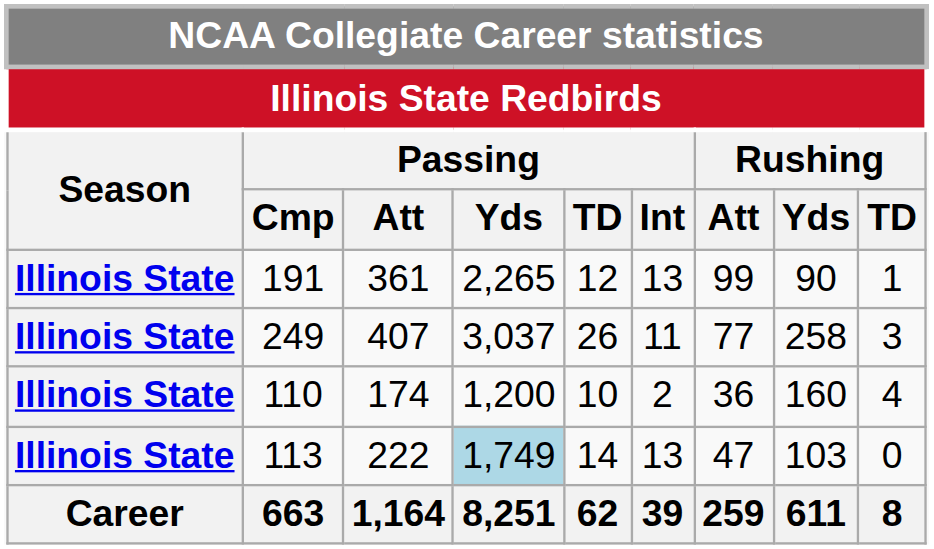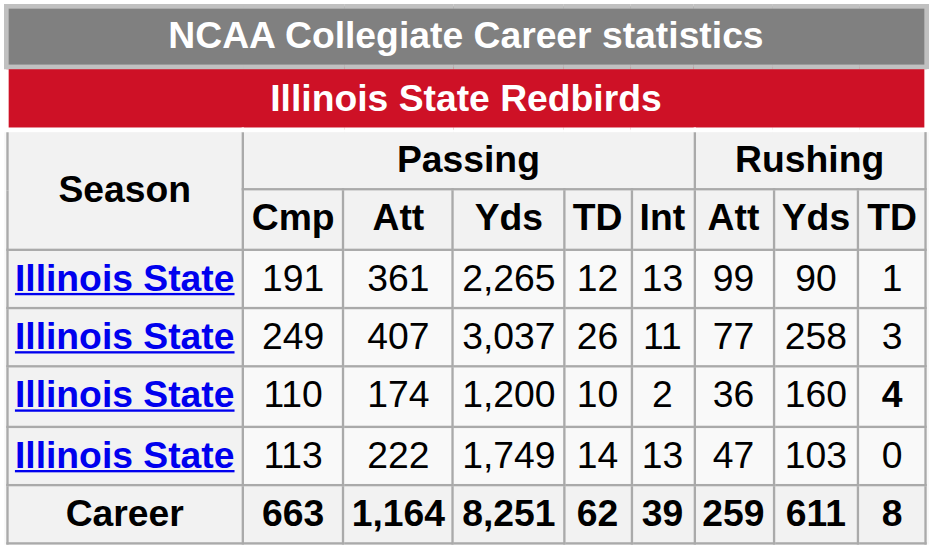(892, 395) normal -> (892, 395) bold
(509, 454) lightblue background -> (509, 454) no background
